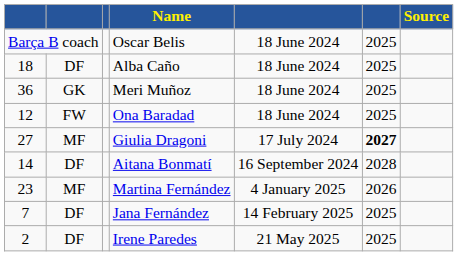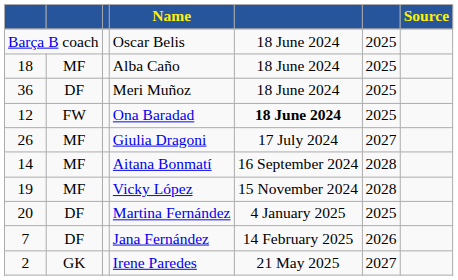(74, 66) DF -> (74, 66) MF
(74, 90) GK -> (74, 90) DF
(298, 115) normal -> (298, 115) bold
(25, 139) 27 -> (25, 139) 26
(381, 139) bold -> (381, 139) normal
(74, 164) DF -> (74, 164) MF
+ row: (153, 189)
(25, 189) 23 -> (25, 213) 20
(74, 189) MF -> (74, 213) DF
(381, 189) 2026 -> (381, 213) 2025
(381, 213) 2025 -> (381, 238) 2026
(74, 238) DF -> (74, 262) GK
(381, 238) 2025 -> (381, 262) 2027
